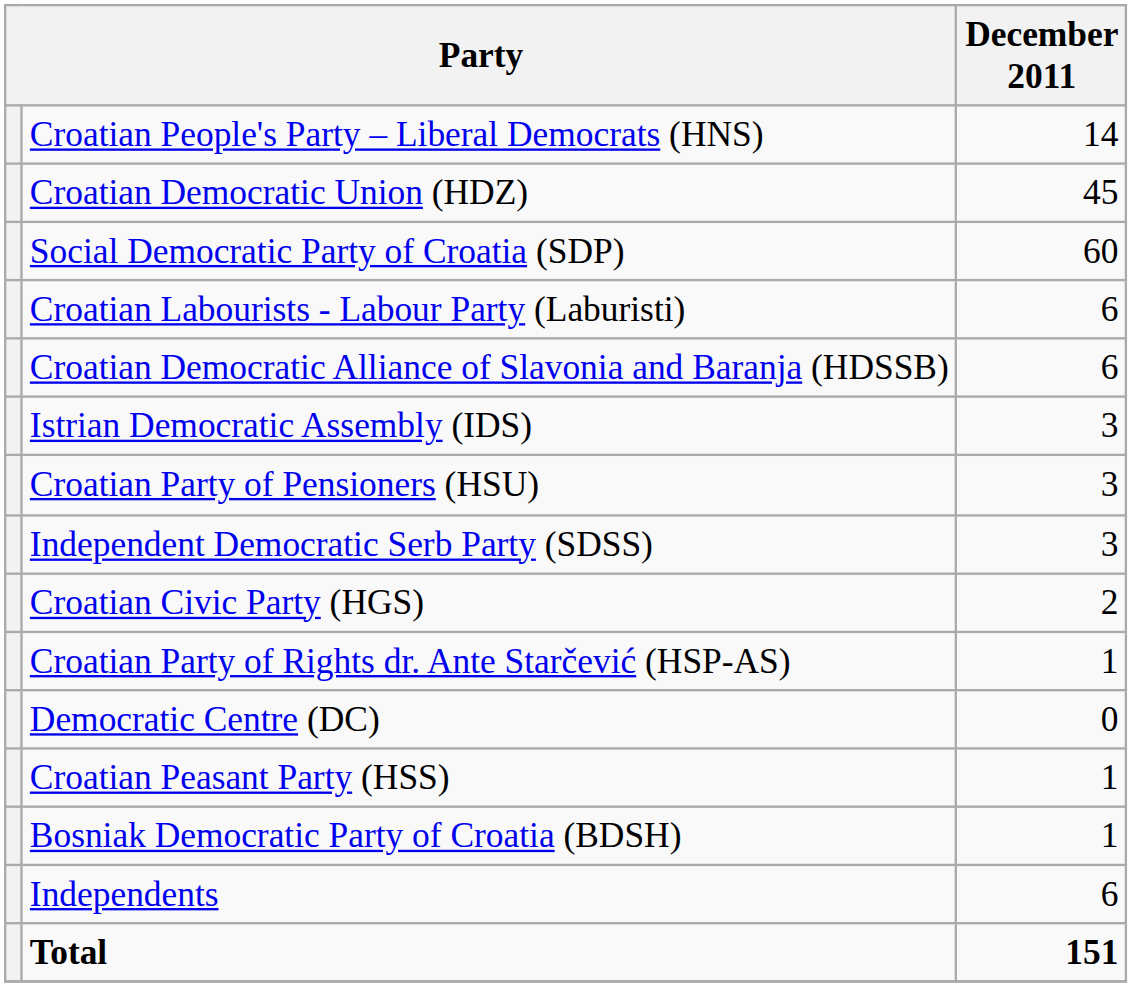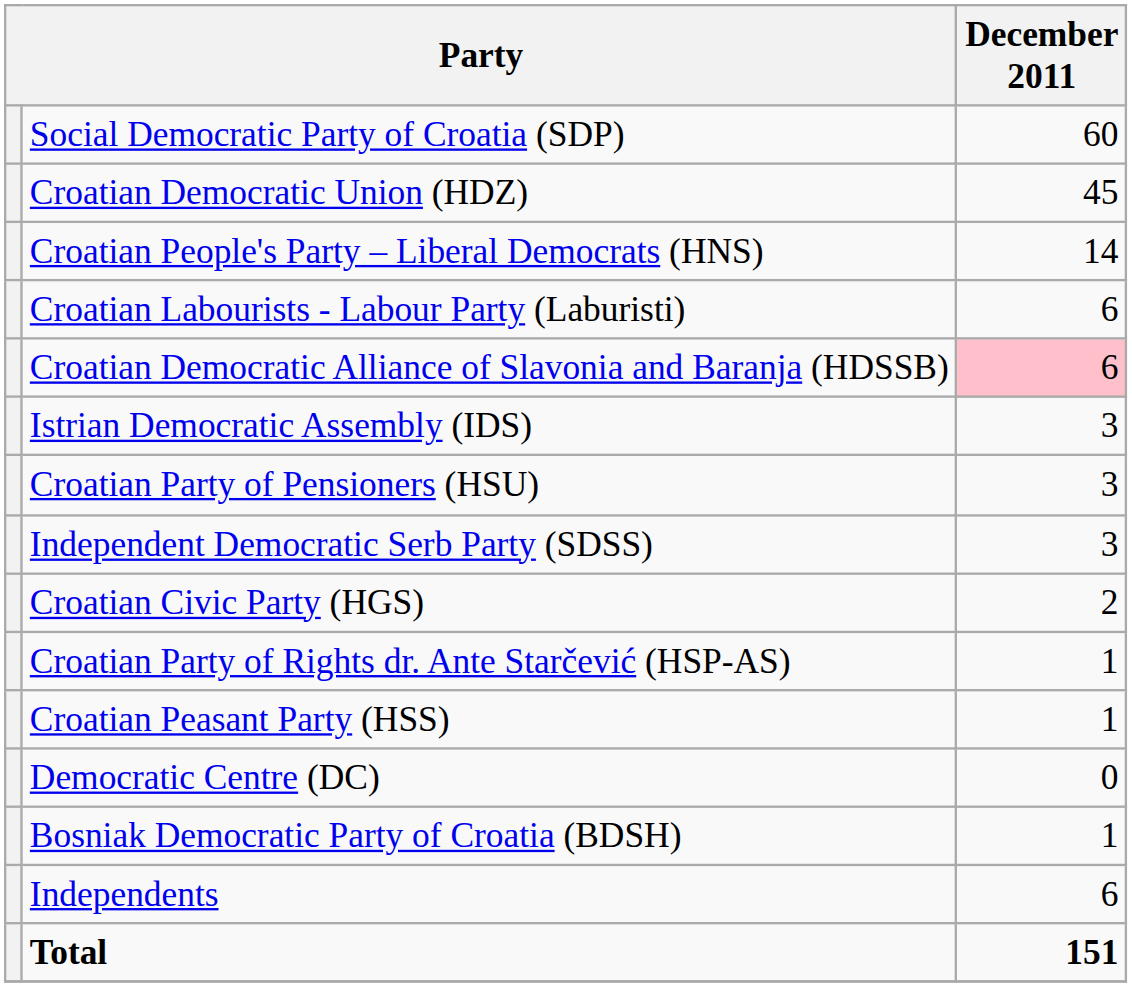rows swapped: (327, 251) <-> (397, 134)
(1110, 367) no background -> (1110, 367) pink background
rows swapped: (240, 776) <-> (205, 718)
